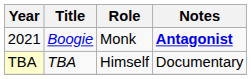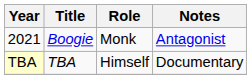(194, 39) bold -> (191, 39) normal
